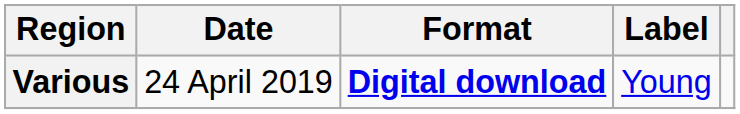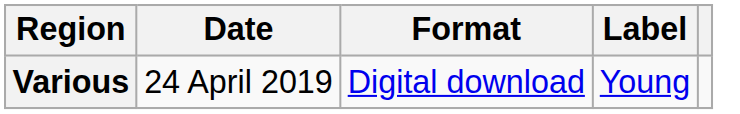(477, 81) bold -> (466, 81) normal
